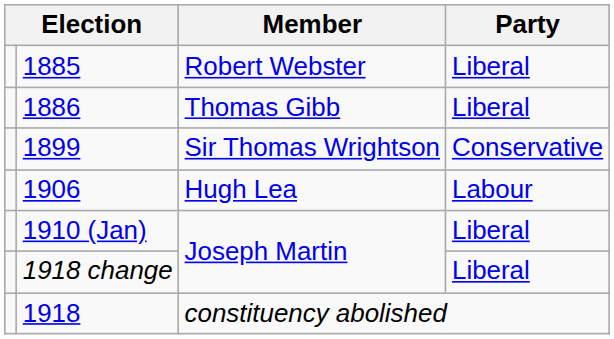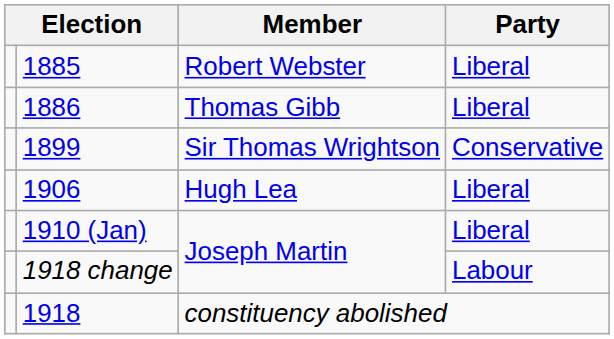(492, 189) Labour -> (491, 189) Liberal
(491, 271) Liberal -> (492, 271) Labour
